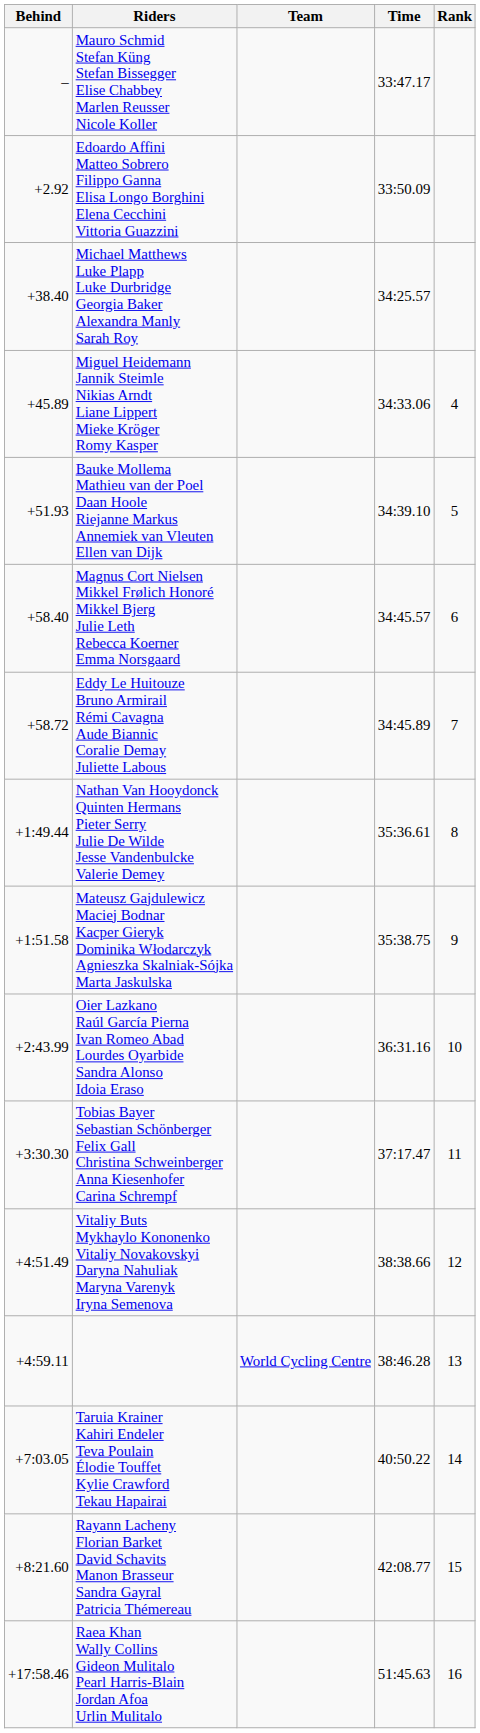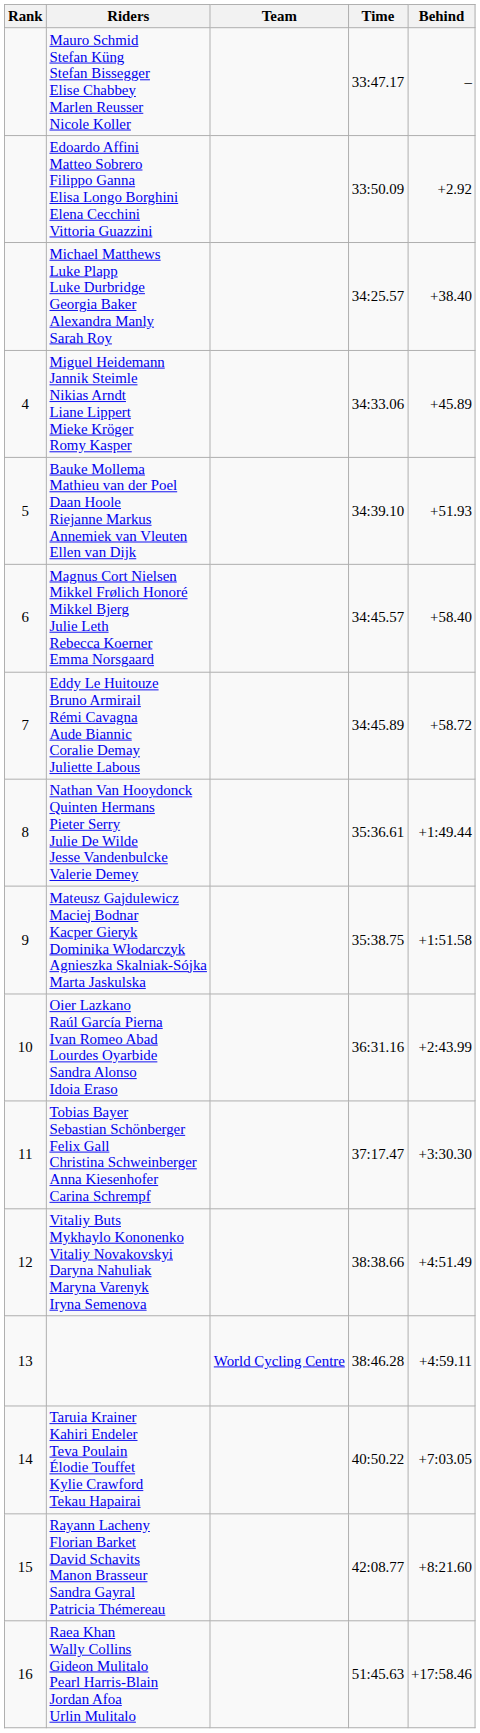columns swapped: (455, 16) <-> (38, 16)
